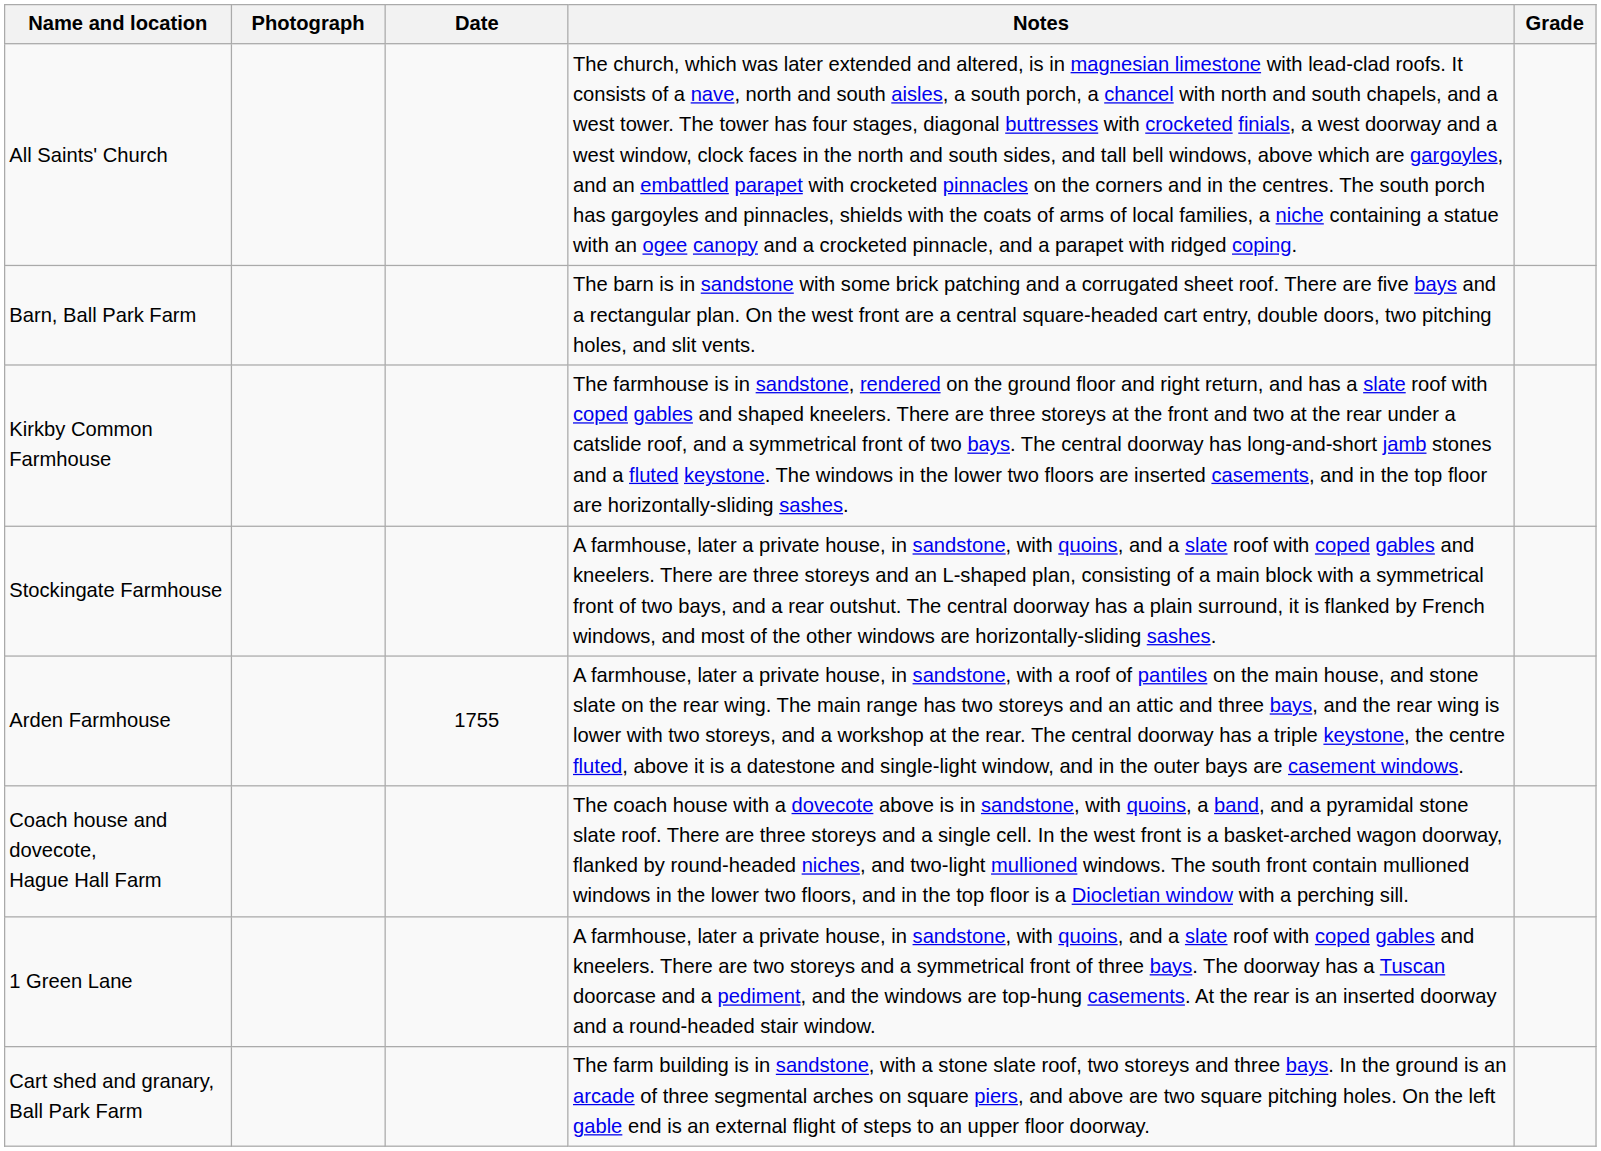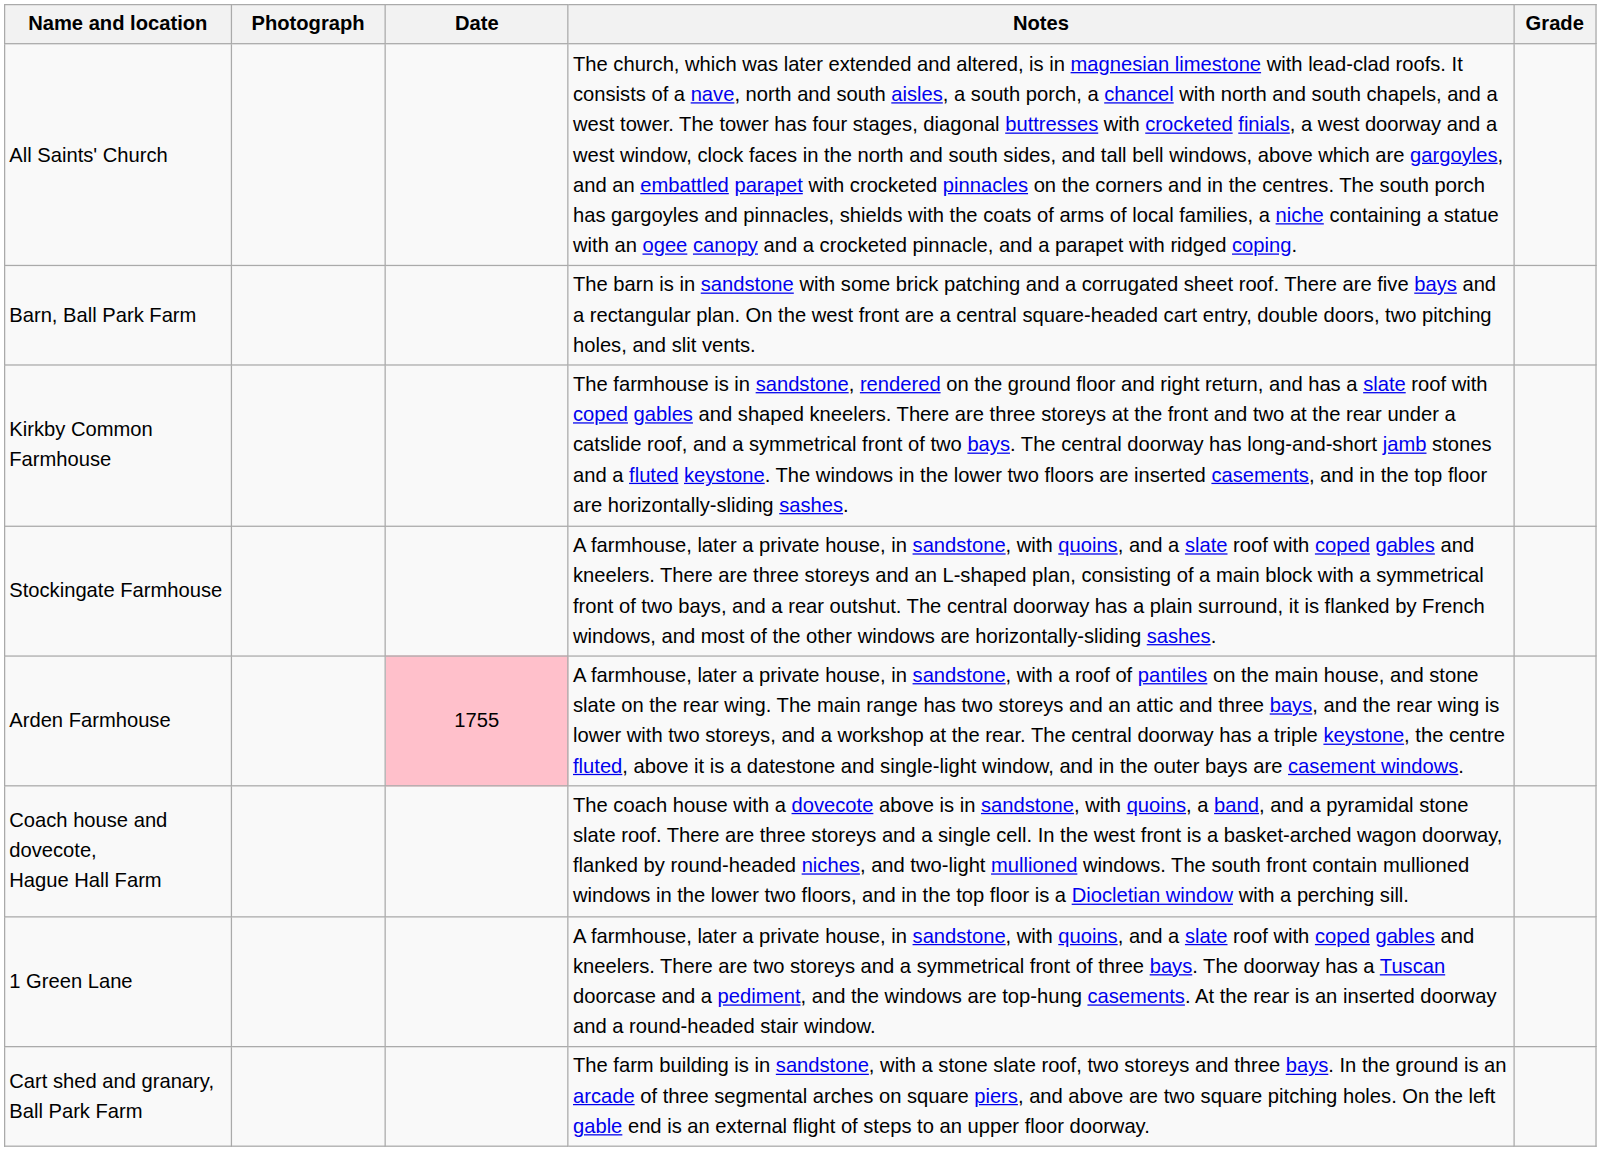(477, 720) no background -> (477, 720) pink background
